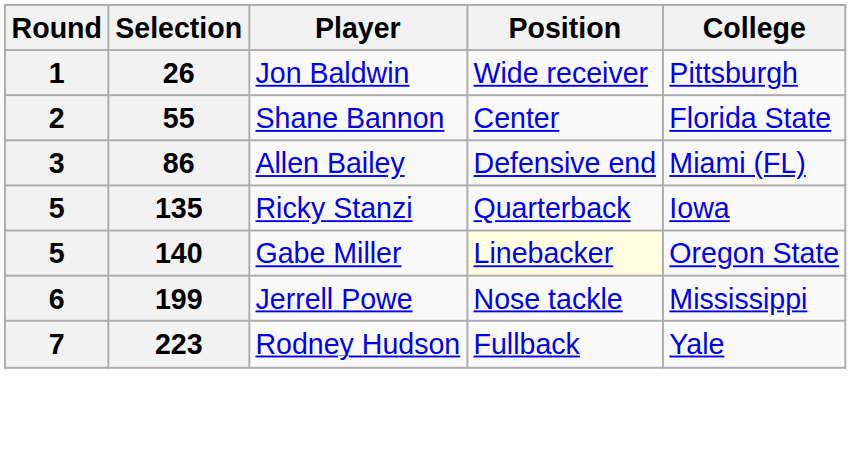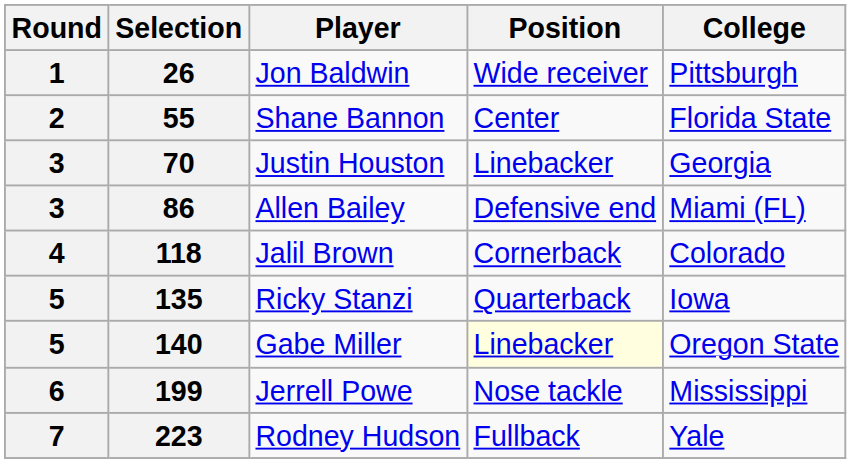+ row: (179, 163)
+ row: (179, 254)
